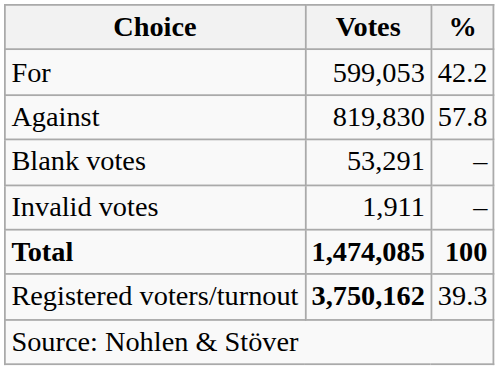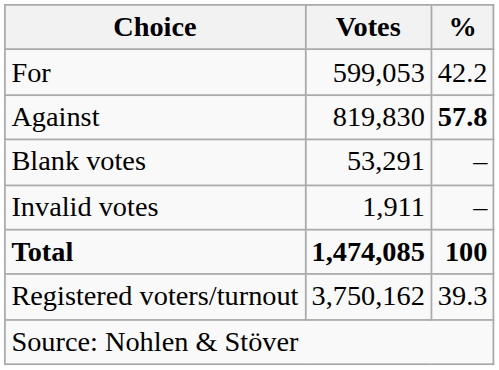(463, 116) normal -> (463, 116) bold
(368, 296) bold -> (368, 296) normal
